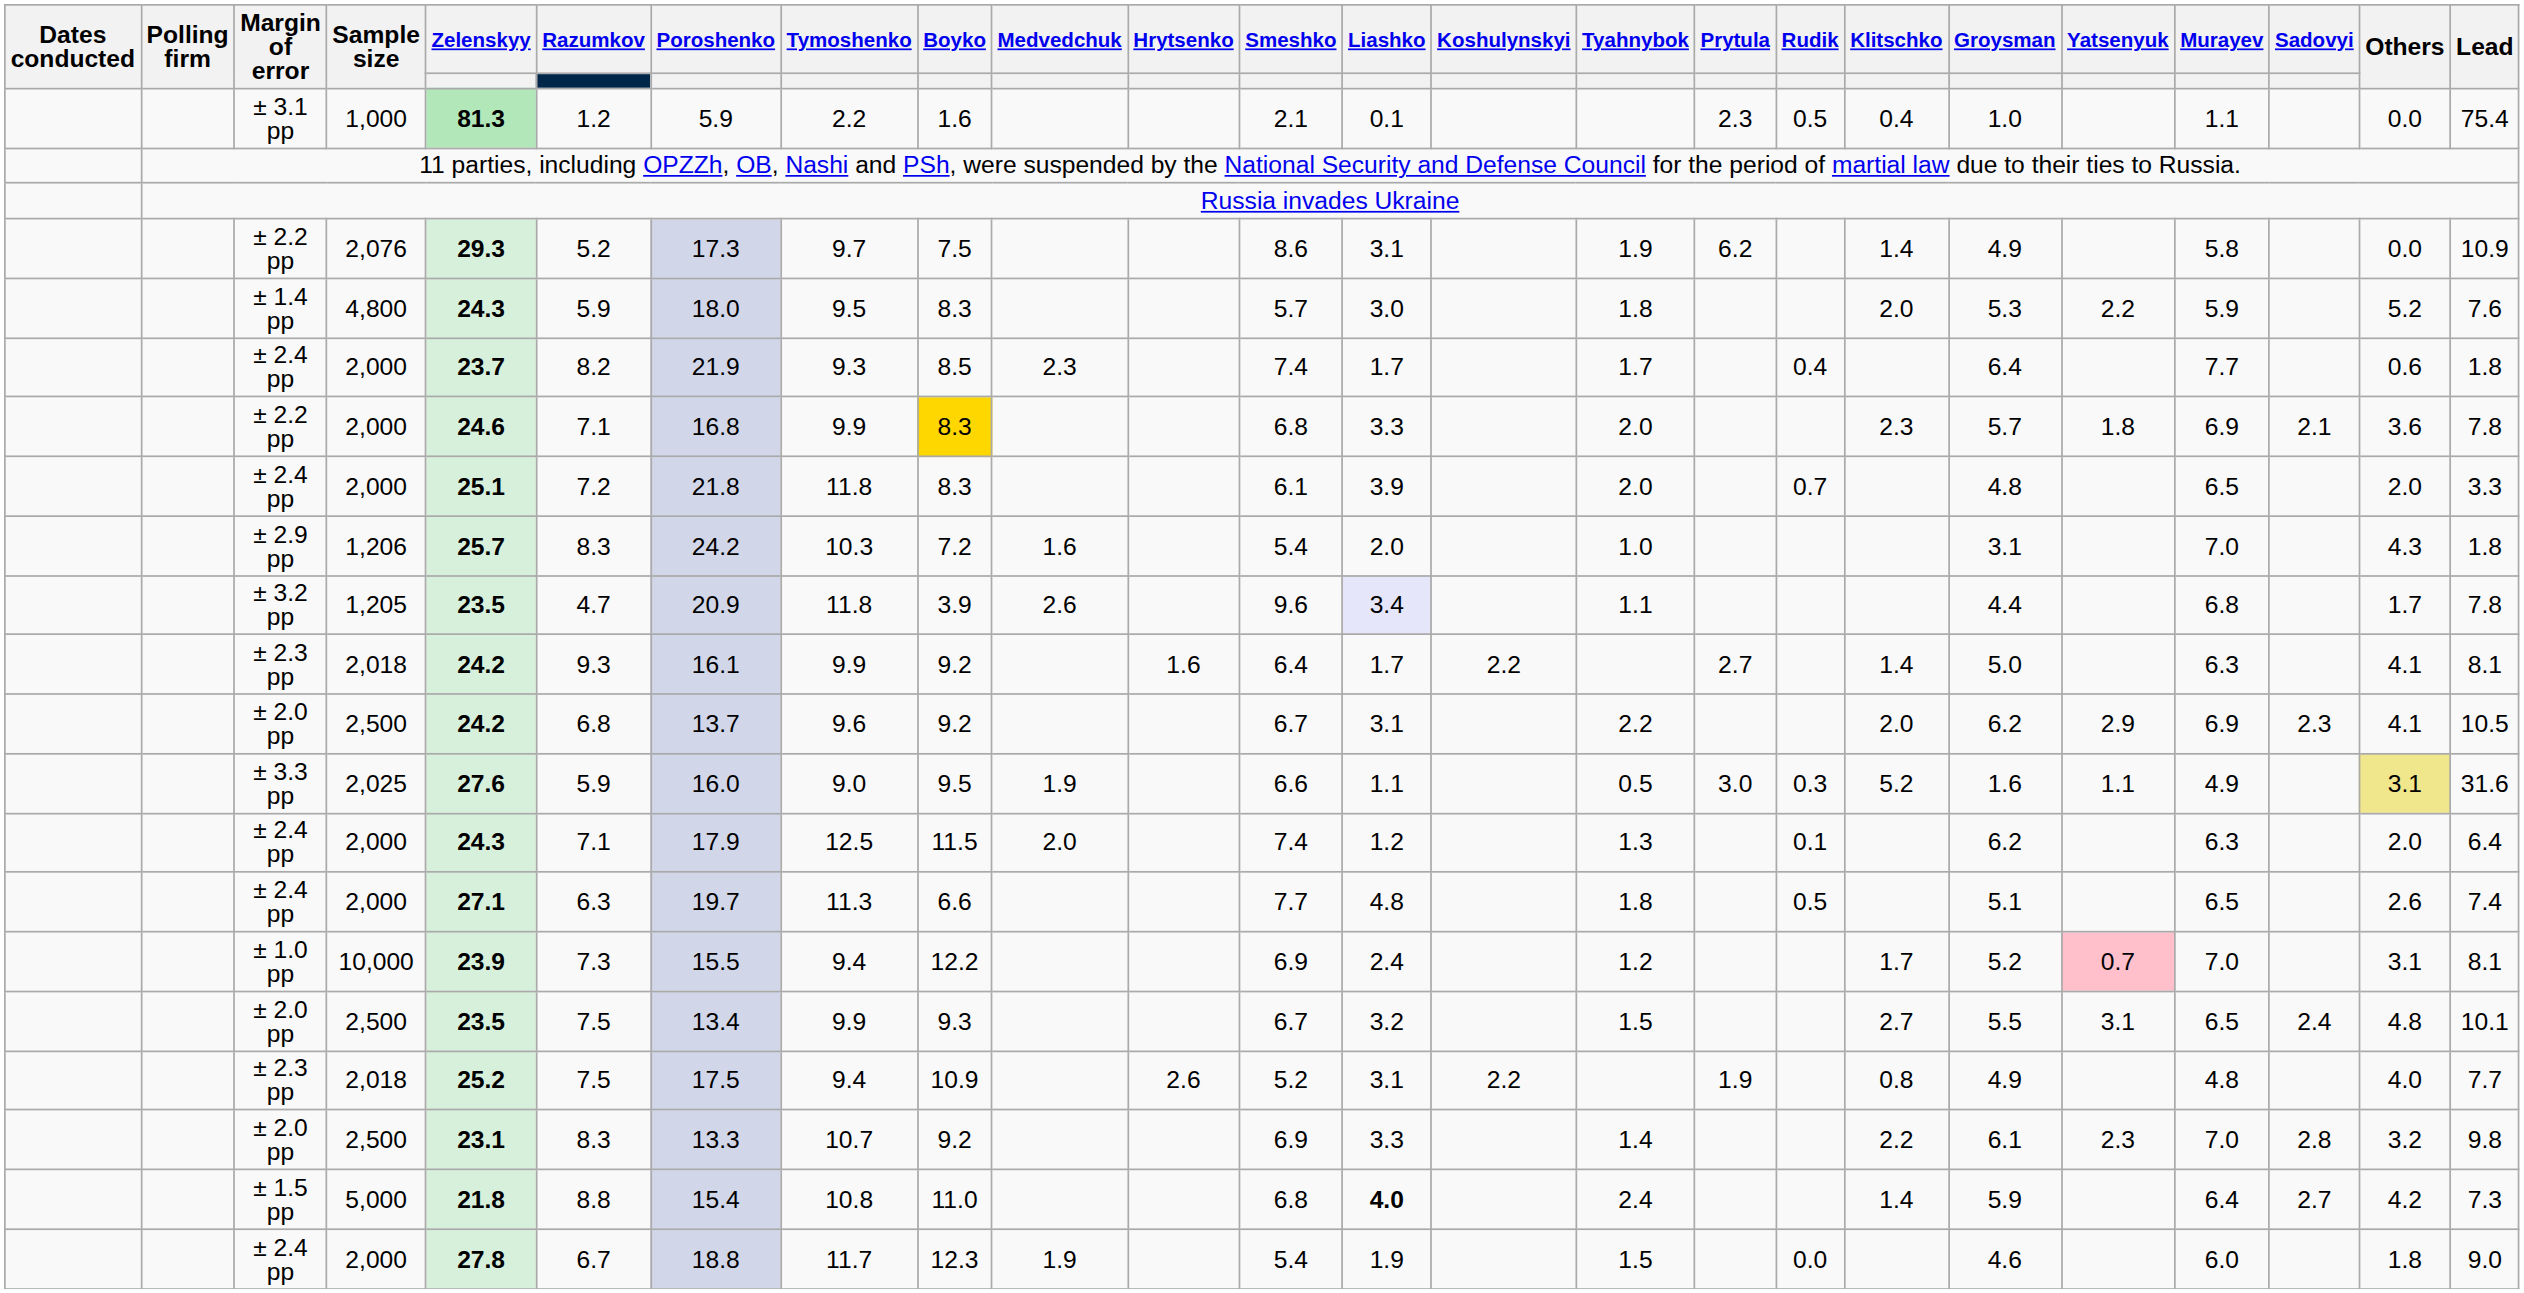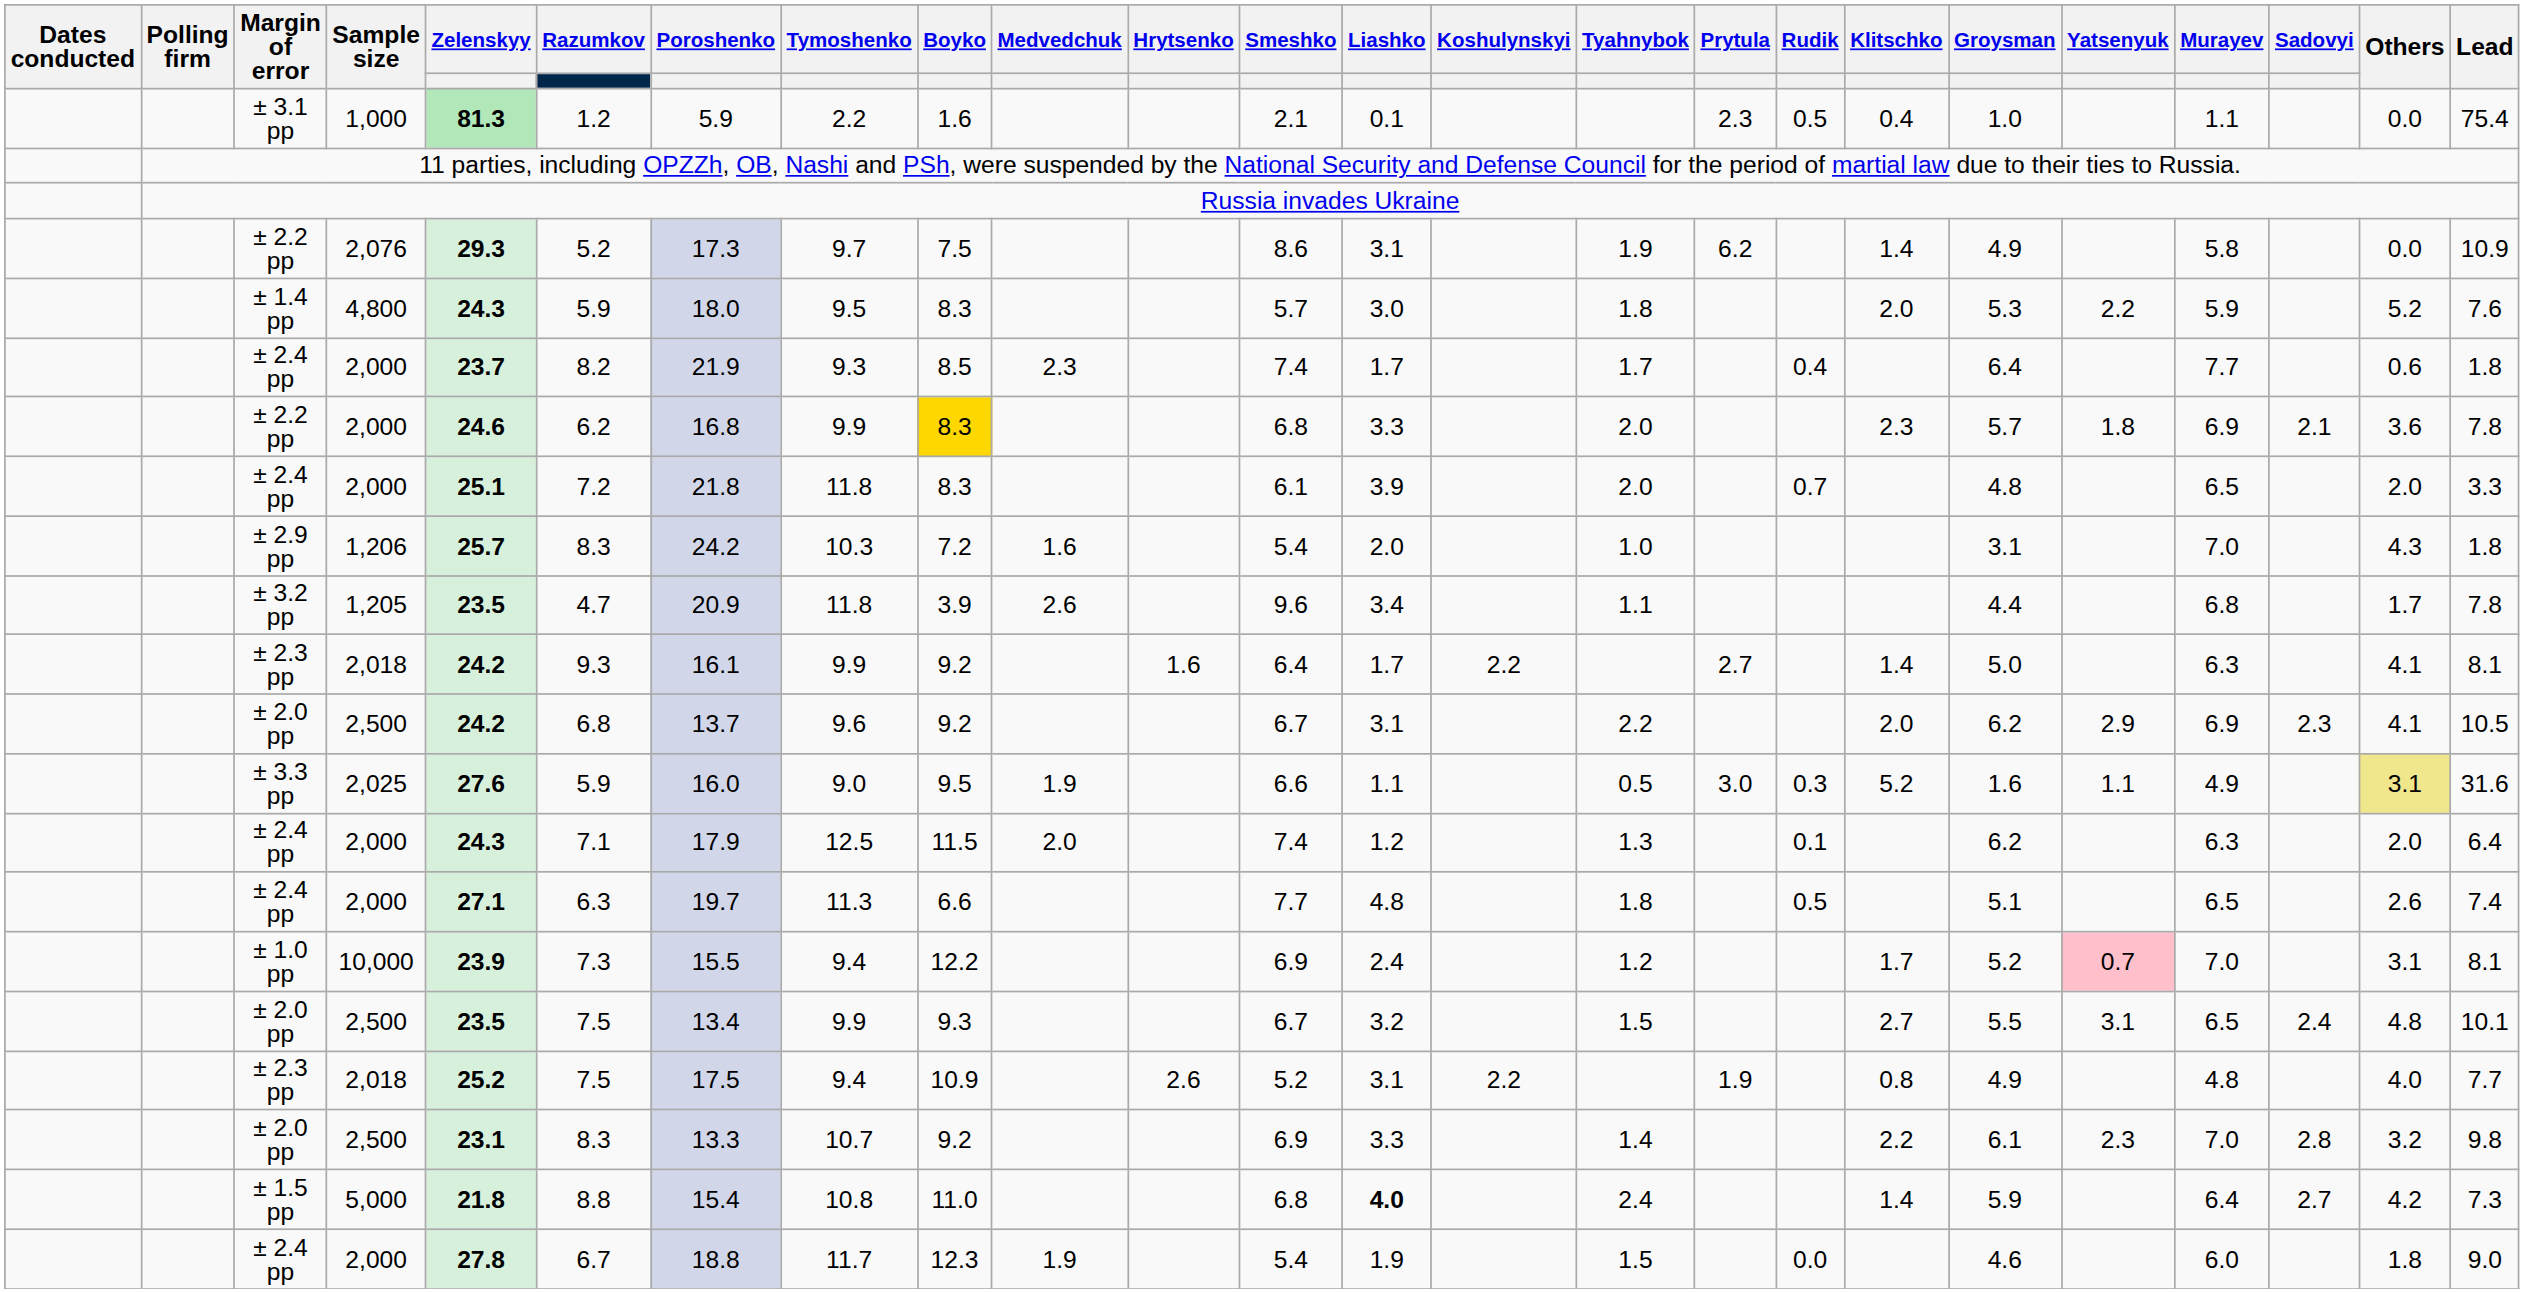(594, 427) 7.1 -> (594, 427) 6.2
(1387, 605) lavender background -> (1387, 605) no background
